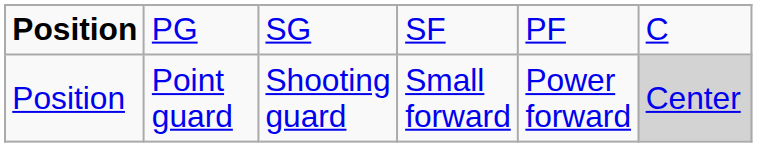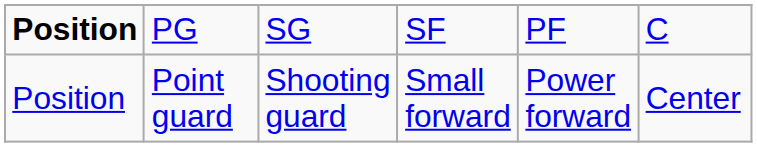(693, 97) lightgrey background -> (693, 97) no background
